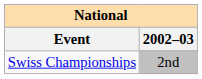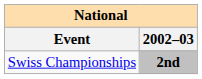(168, 62) normal -> (168, 62) bold
